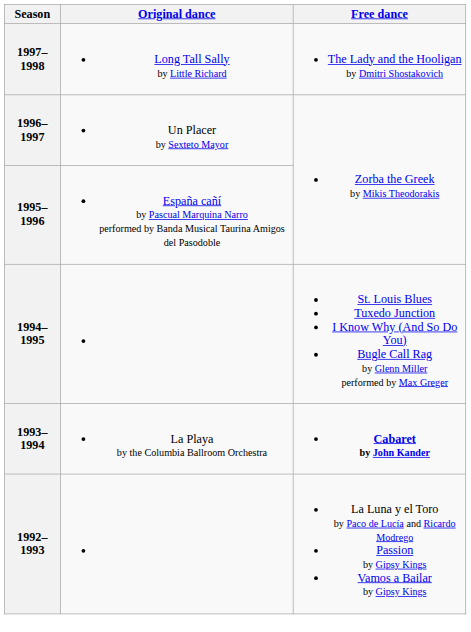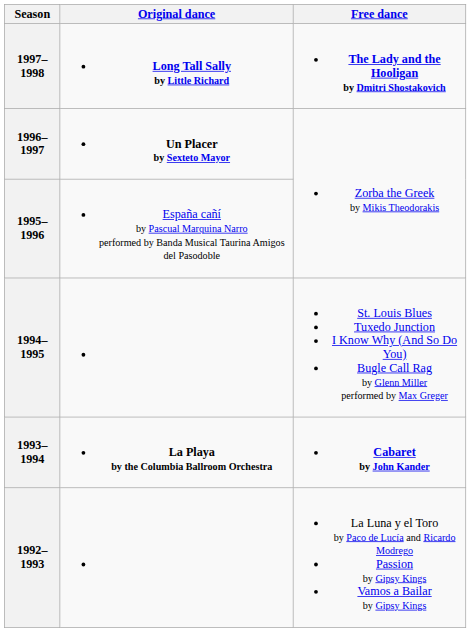(177, 66) normal -> (177, 73) bold
(380, 66) normal -> (379, 73) bold
(177, 137) normal -> (177, 151) bold
(177, 446) normal -> (177, 459) bold
